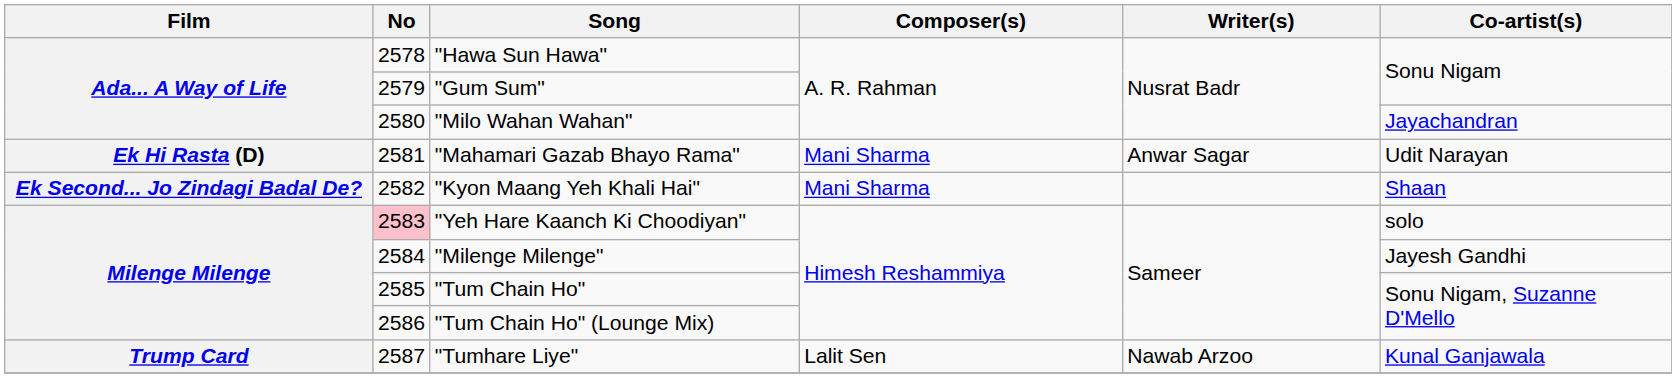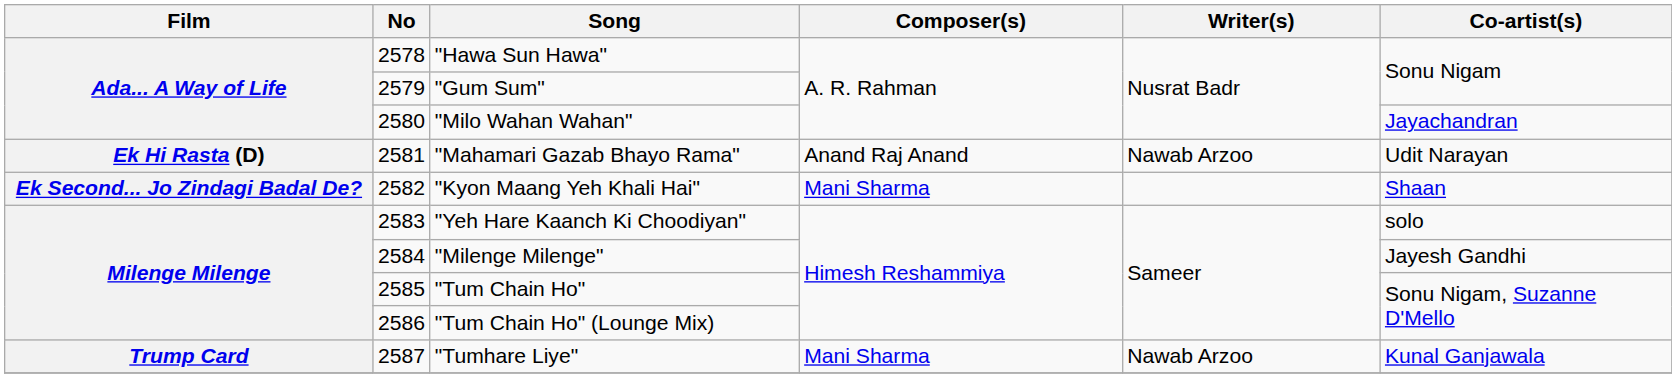(867, 155) Mani Sharma -> (886, 155) Anand Raj Anand
(1188, 155) Anwar Sagar -> (1190, 155) Nawab Arzoo
(402, 222) pink background -> (402, 222) no background
(845, 356) Lalit Sen -> (867, 356) Mani Sharma
